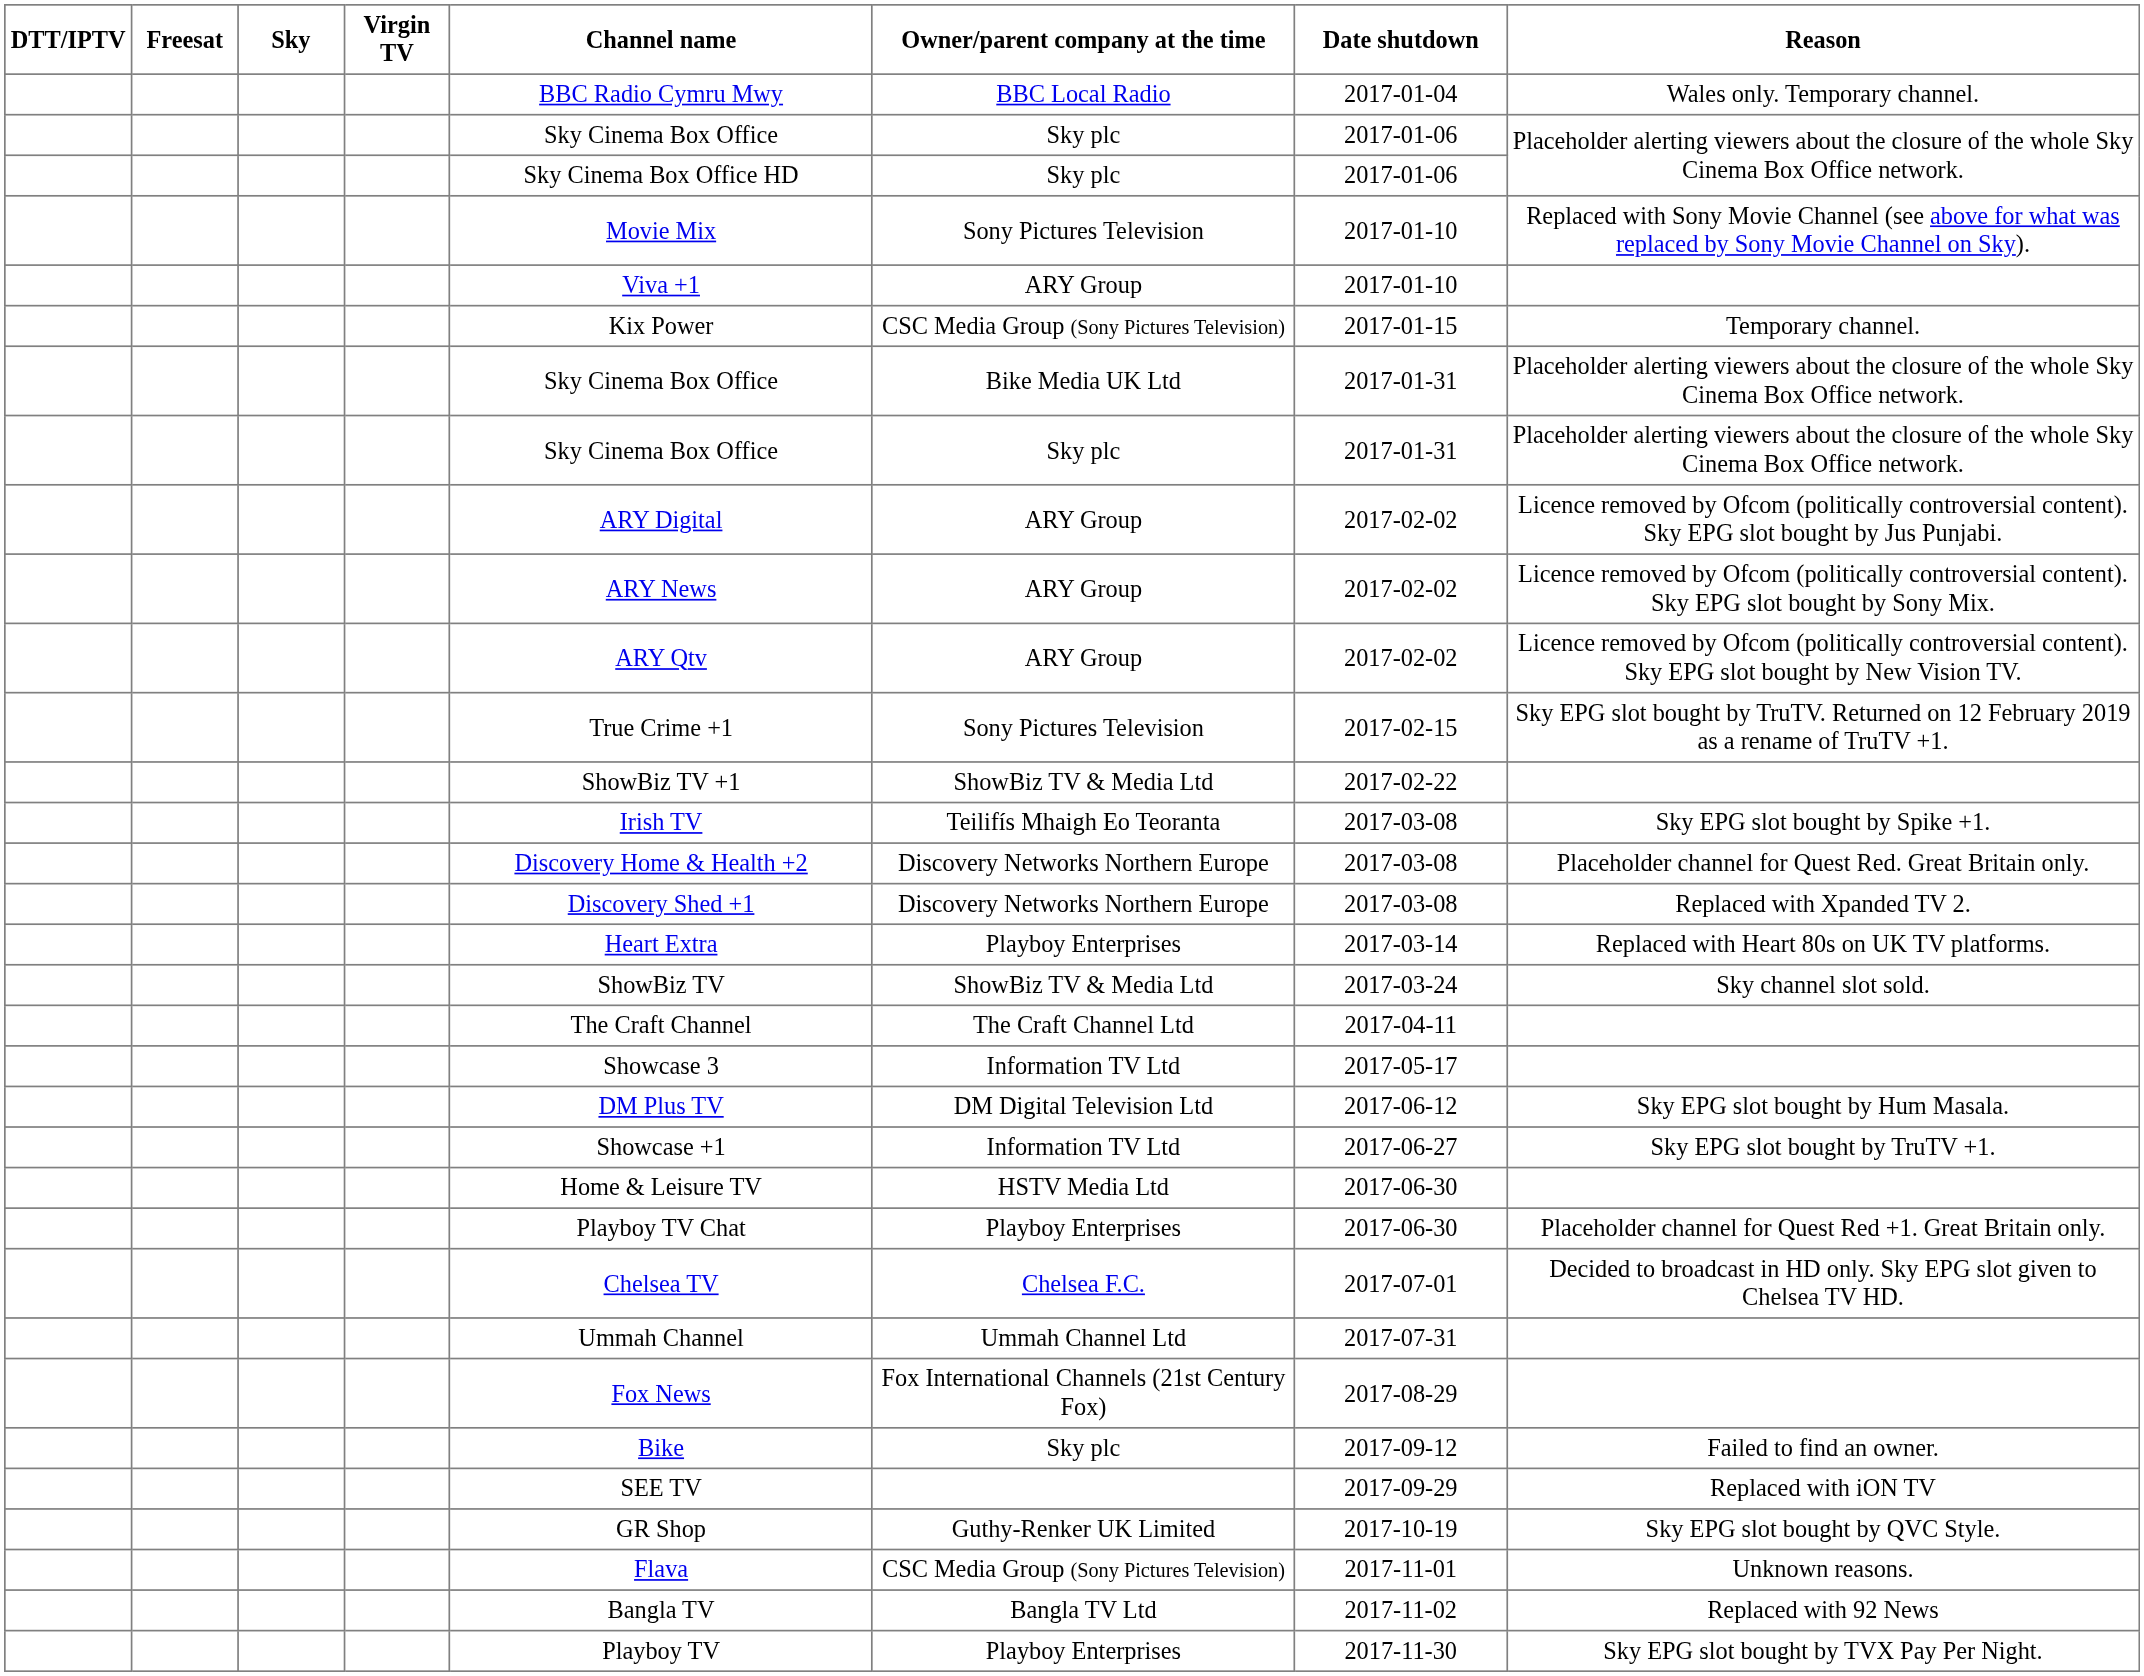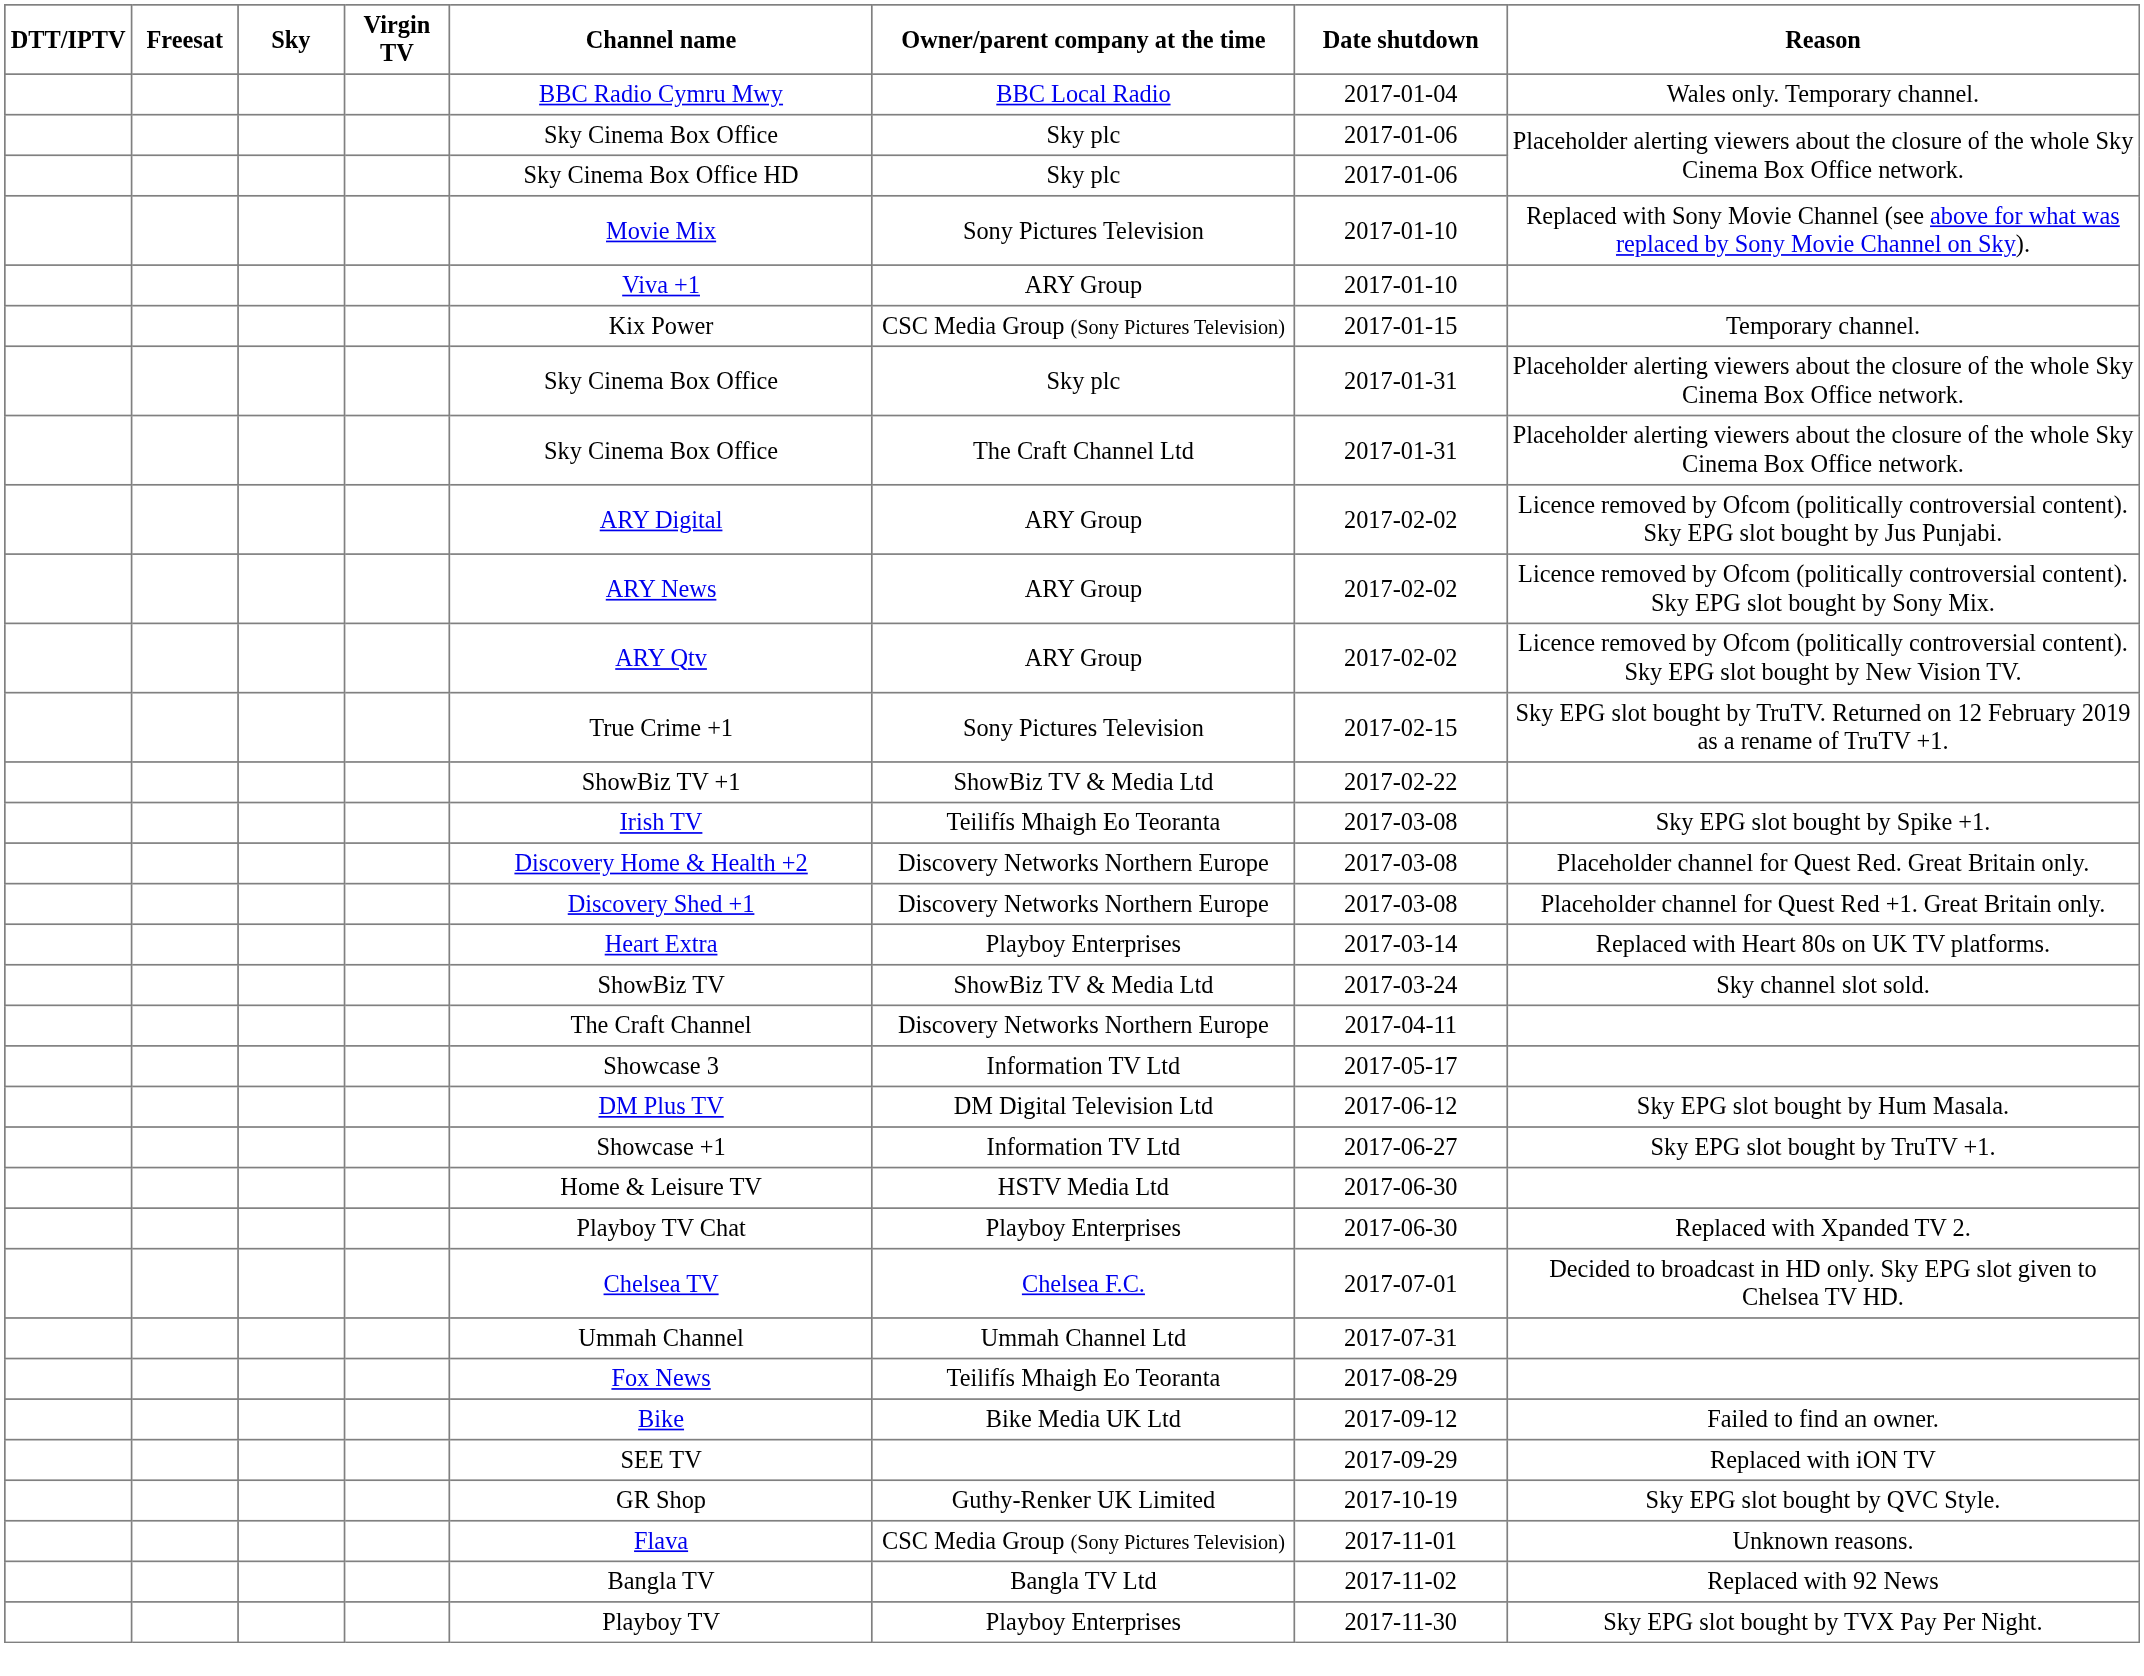(1083, 380) Bike Media UK Ltd -> (1083, 380) Sky plc
(1083, 449) Sky plc -> (1083, 449) The Craft Channel Ltd
(1823, 903) Replaced with Xpanded TV 2. -> (1823, 903) Placeholder channel for Quest Red +1. Great Britain only.
(1083, 1025) The Craft Channel Ltd -> (1083, 1025) Discovery Networks Northern Europe
(1823, 1228) Placeholder channel for Quest Red +1. Great Britain only. -> (1823, 1228) Replaced with Xpanded TV 2.
(1083, 1392) Fox International Channels (21st Century Fox) -> (1083, 1378) Teilifís Mhaigh Eo Teoranta
(1083, 1447) Sky plc -> (1083, 1419) Bike Media UK Ltd
